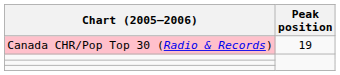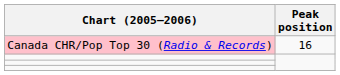(305, 45) 19 -> (305, 45) 16
